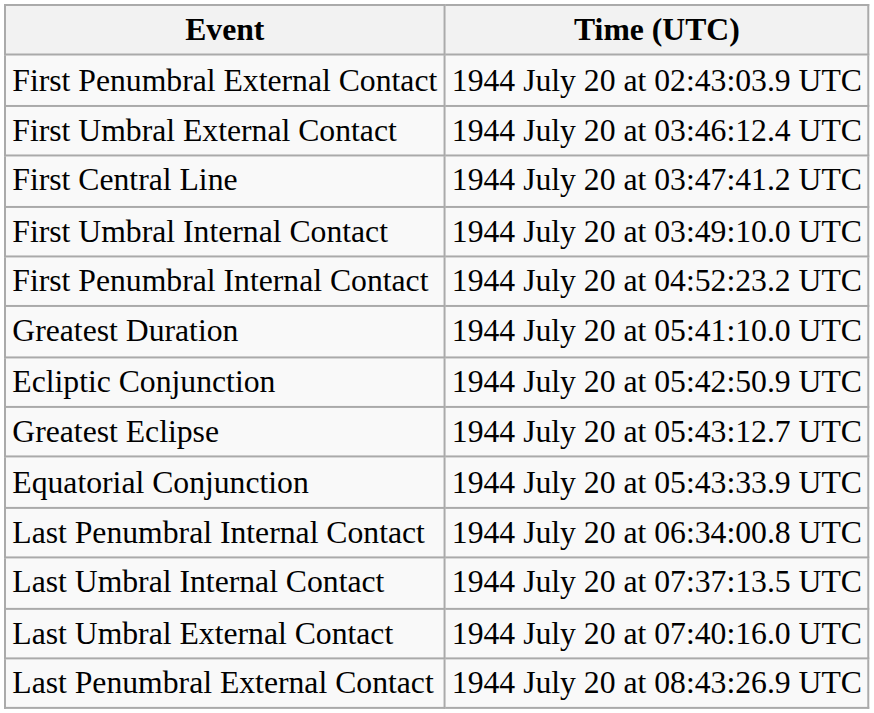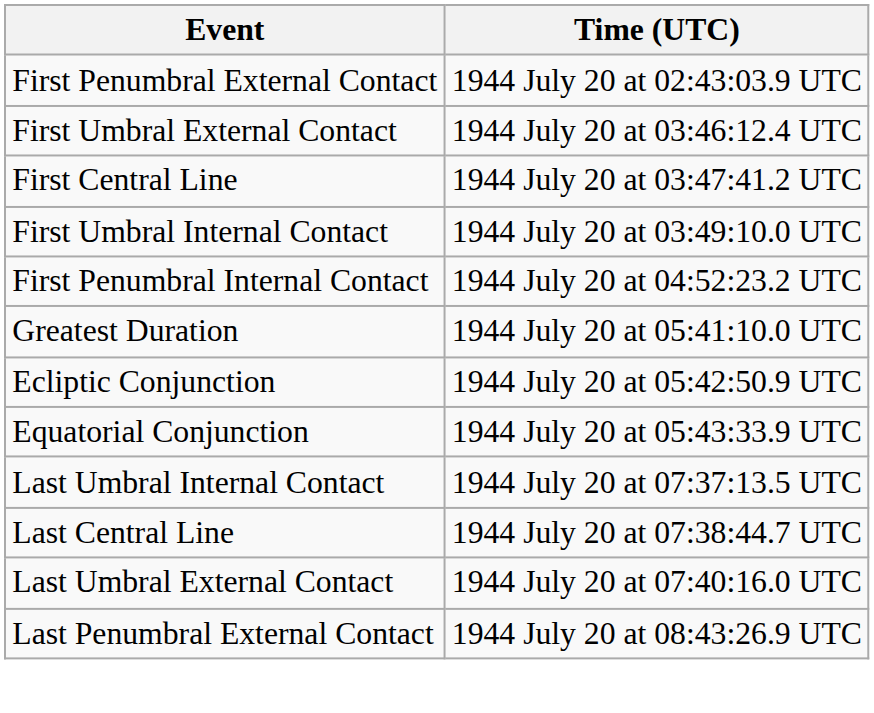- row: (116, 431)
- row: (219, 532)
+ row: (123, 532)
